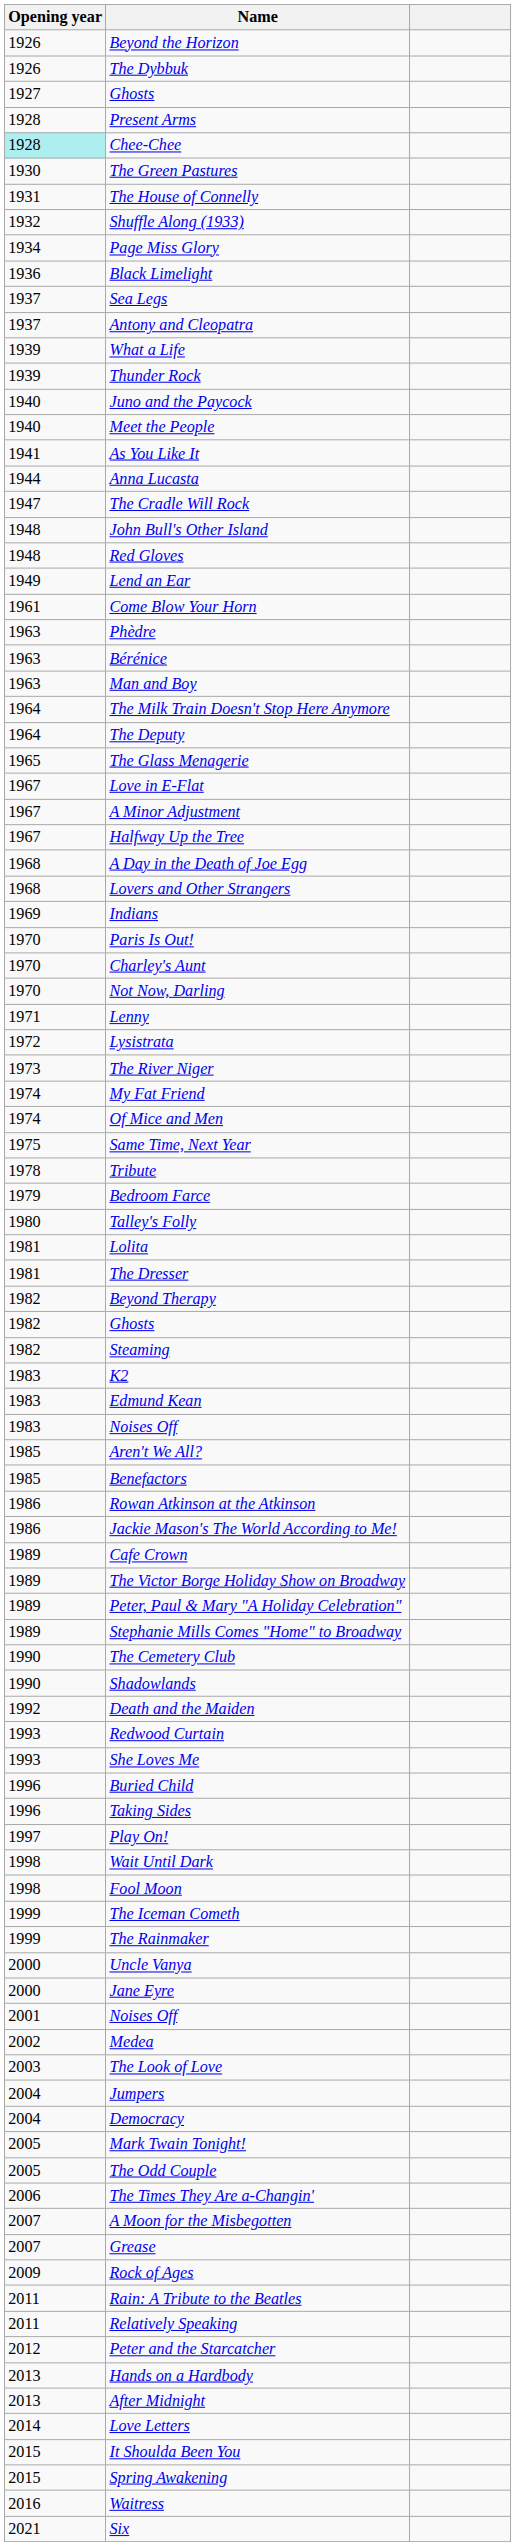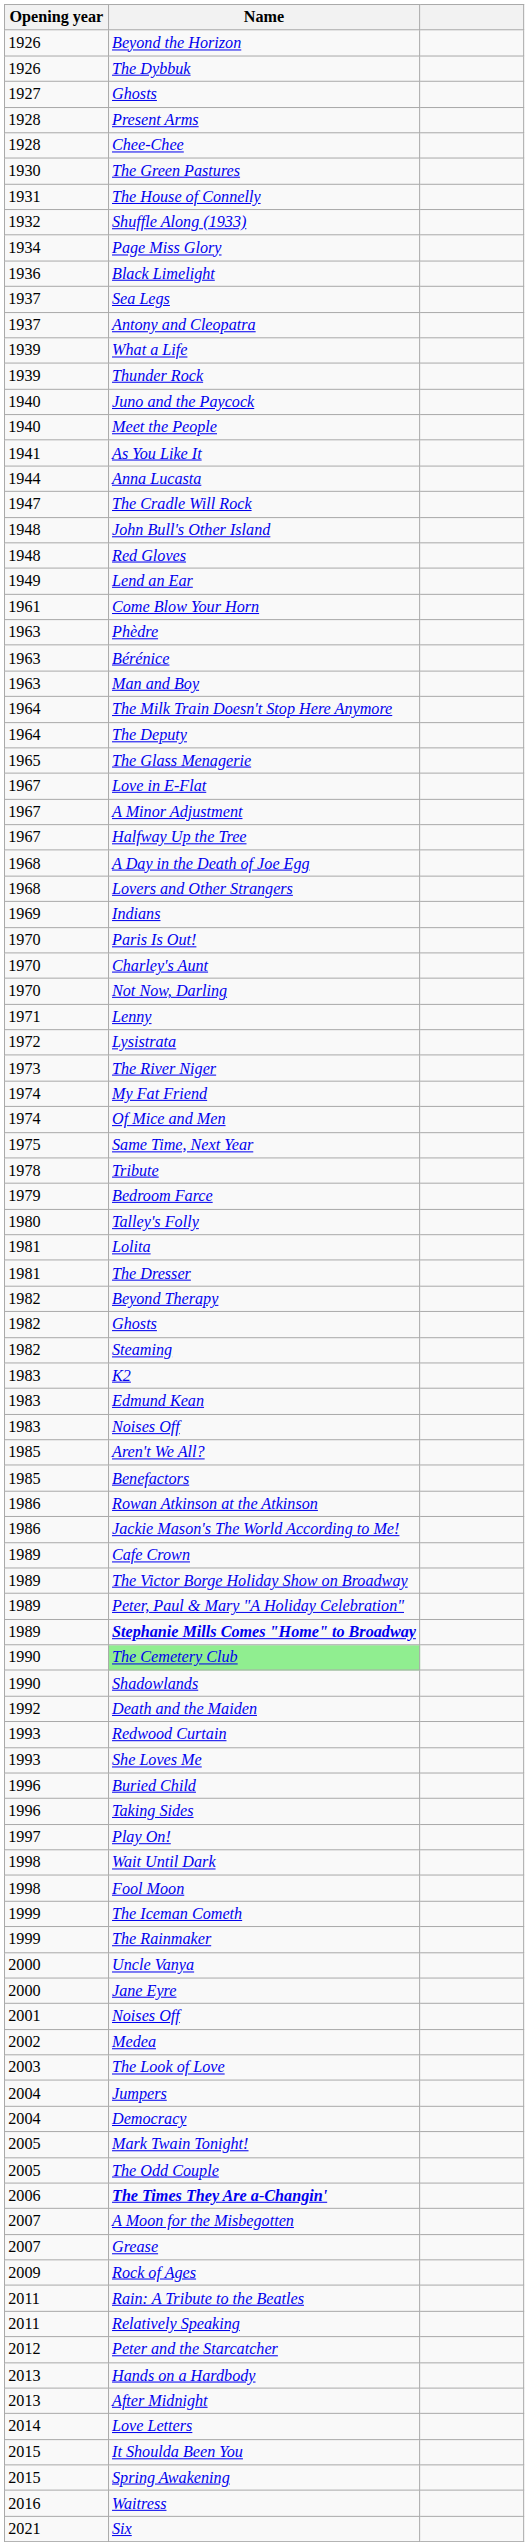(24, 145) paleturquoise background -> (24, 145) no background
(255, 1631) normal -> (264, 1631) bold
(172, 1657) no background -> (175, 1657) lightgreen background
(212, 2195) normal -> (220, 2195) bold
